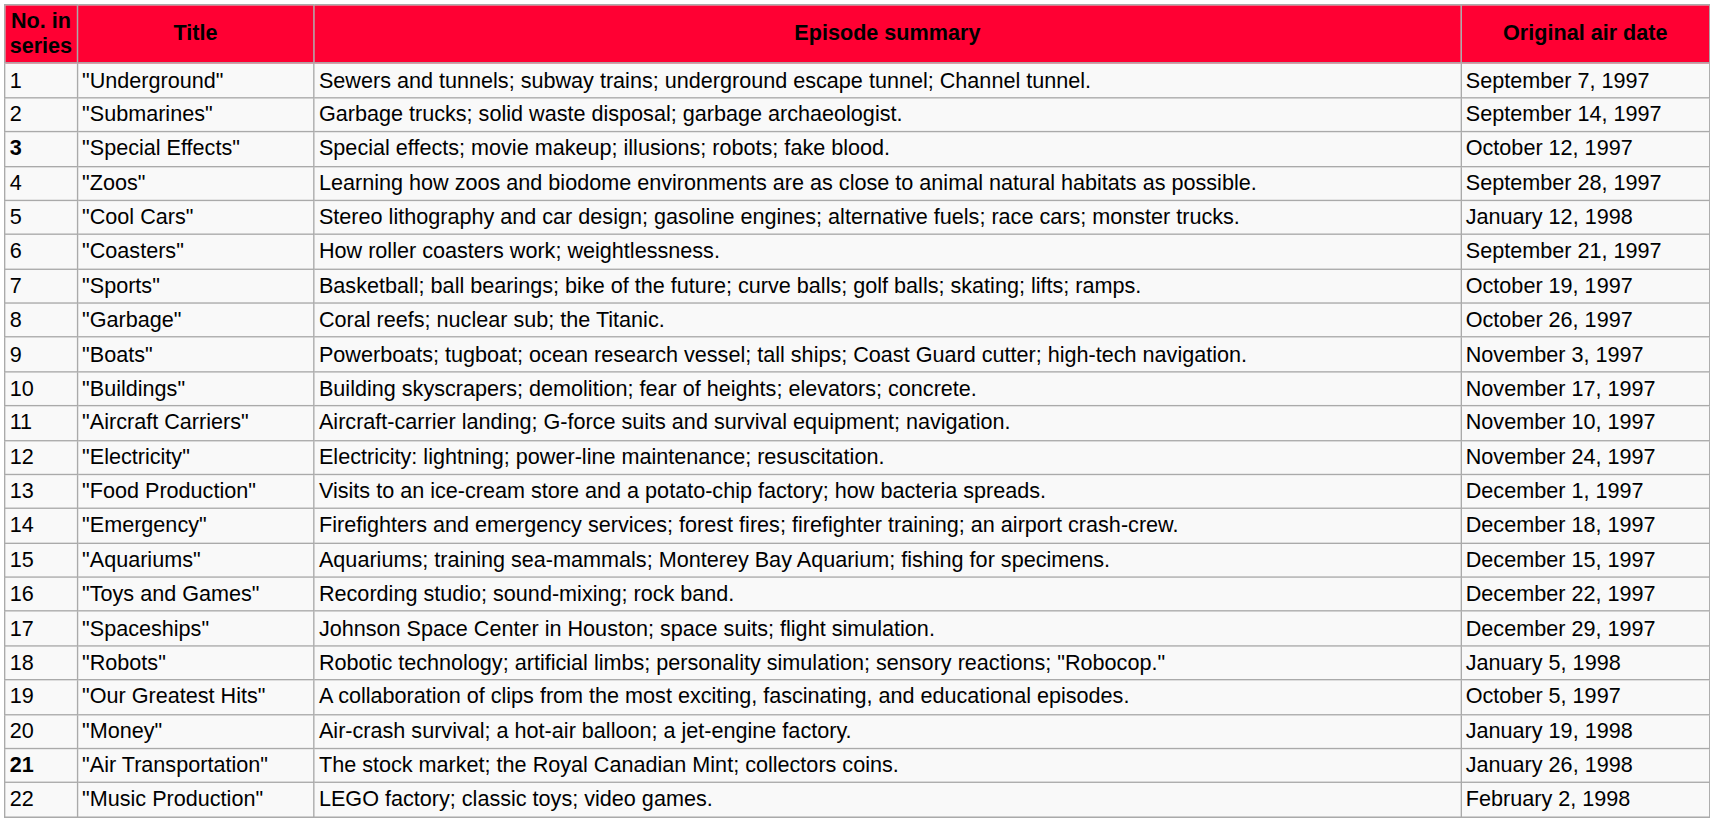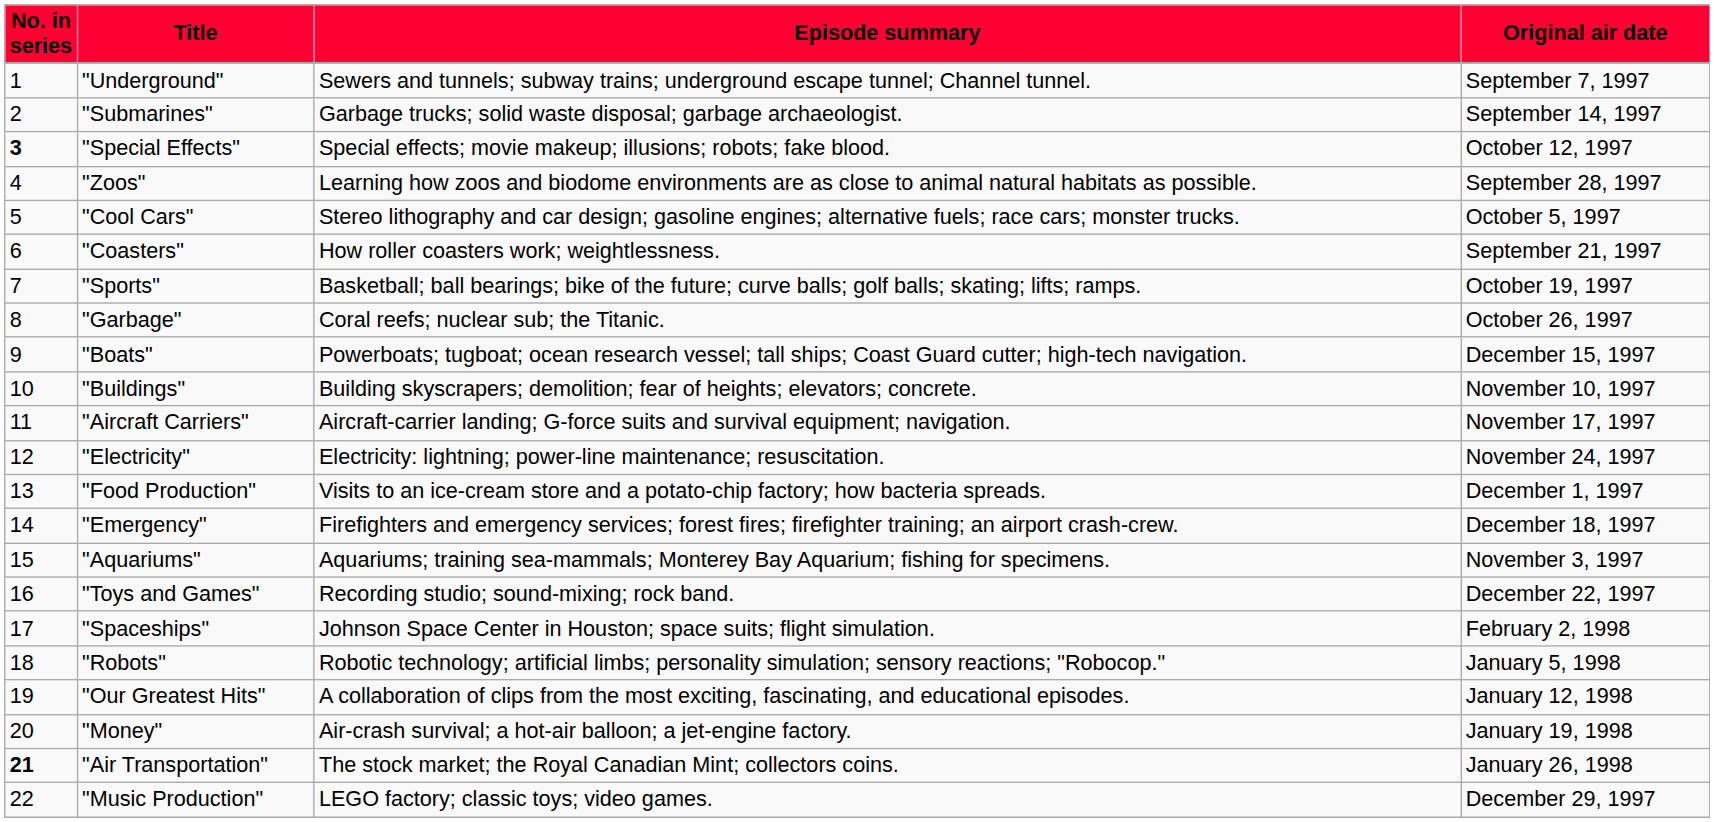(1549, 217) January 12, 1998 -> (1543, 217) October 5, 1997
(1555, 354) November 3, 1997 -> (1561, 354) December 15, 1997
(1561, 388) November 17, 1997 -> (1561, 388) November 10, 1997
(1561, 422) November 10, 1997 -> (1561, 422) November 17, 1997
(1561, 559) December 15, 1997 -> (1555, 559) November 3, 1997
(1561, 628) December 29, 1997 -> (1548, 628) February 2, 1998
(1543, 696) October 5, 1997 -> (1549, 696) January 12, 1998
(1548, 799) February 2, 1998 -> (1561, 799) December 29, 1997
